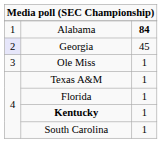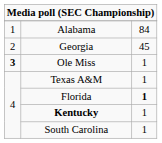(144, 29) bold -> (144, 29) normal
(13, 46) lavender background -> (13, 46) no background
(13, 63) normal -> (13, 63) bold
(144, 96) normal -> (144, 96) bold
